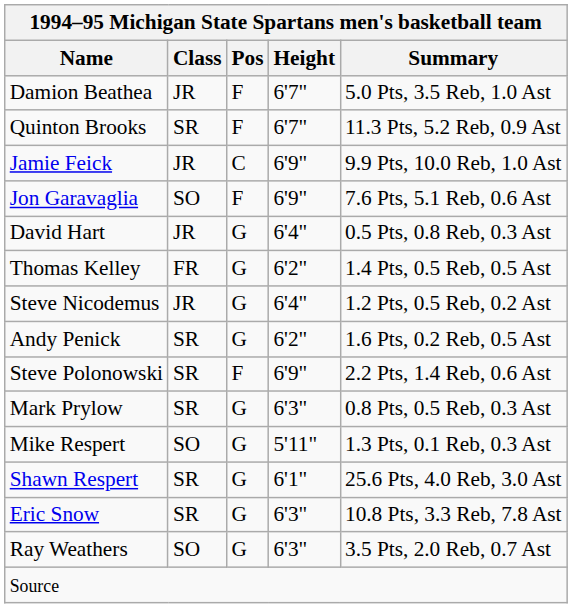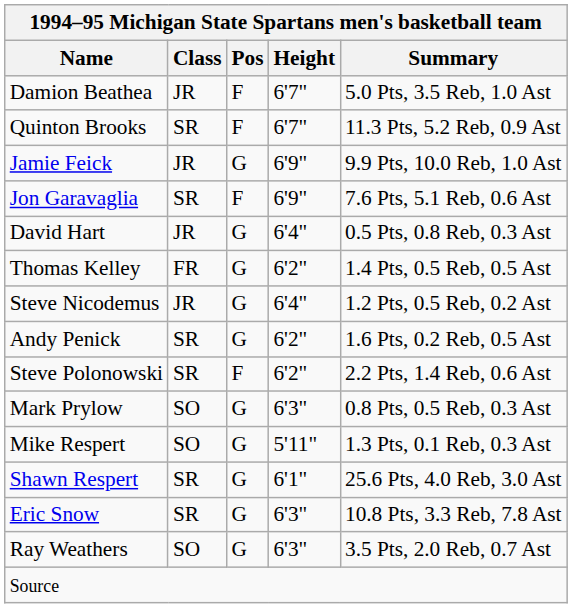(239, 163) C -> (239, 163) G
(187, 198) SO -> (186, 198) SR
(290, 373) 6'9" -> (290, 373) 6'2"
(186, 409) SR -> (187, 409) SO
